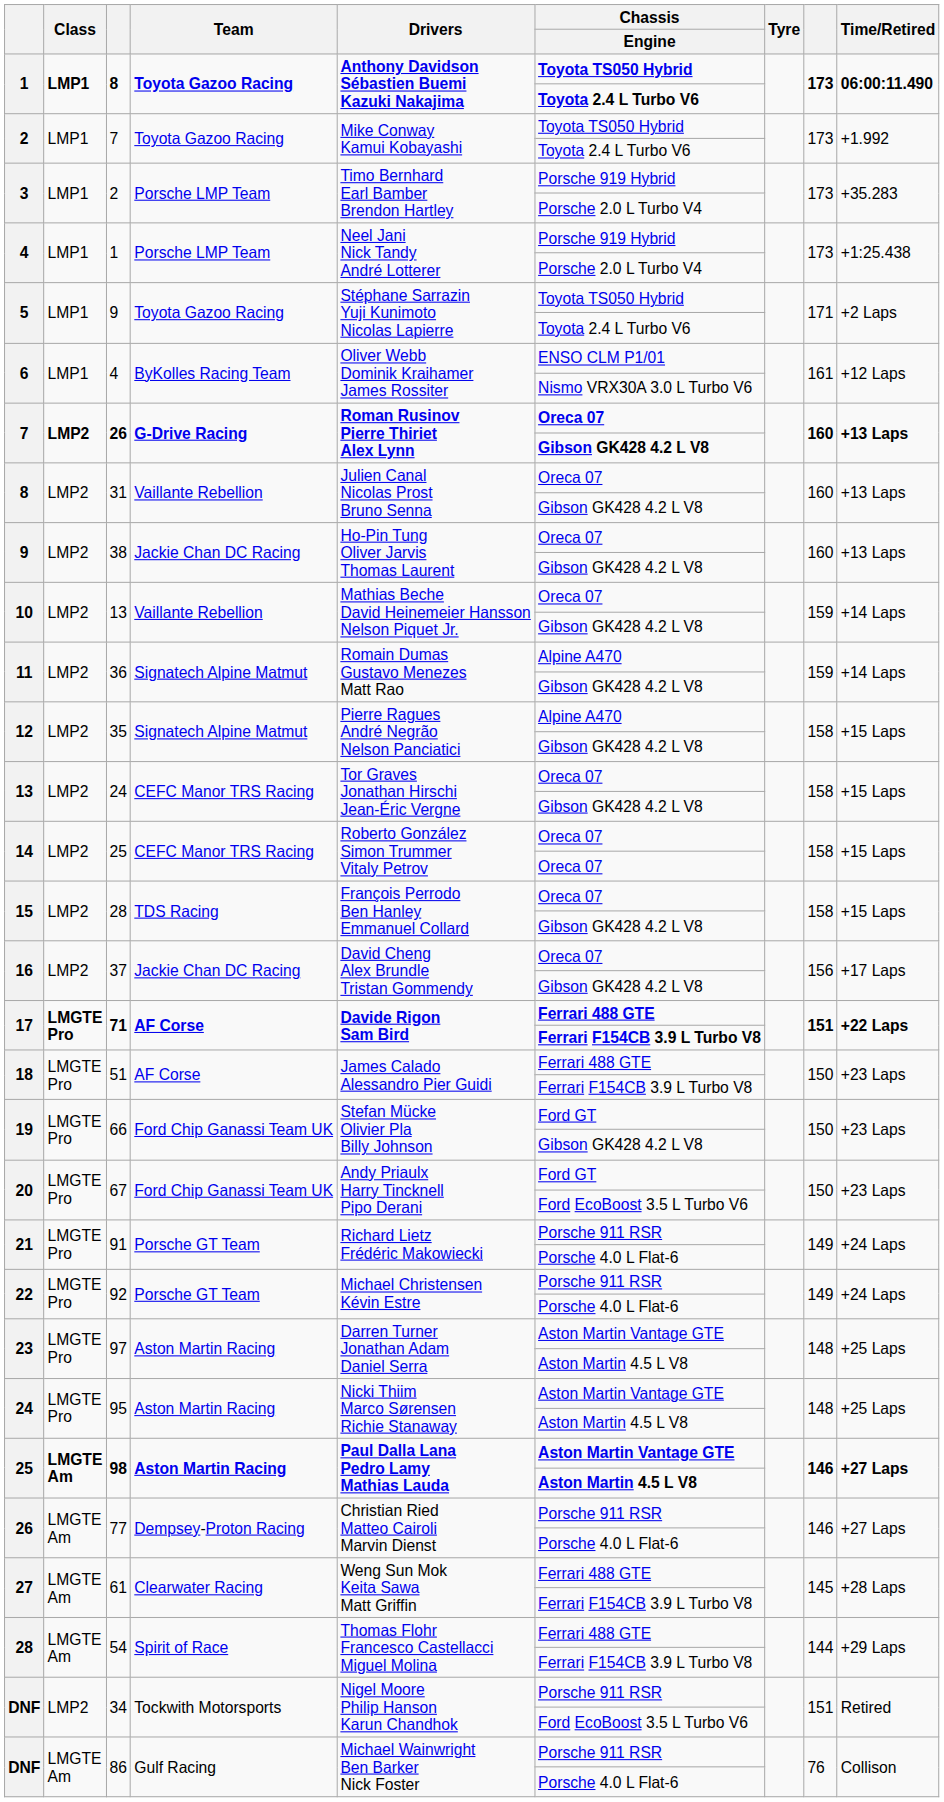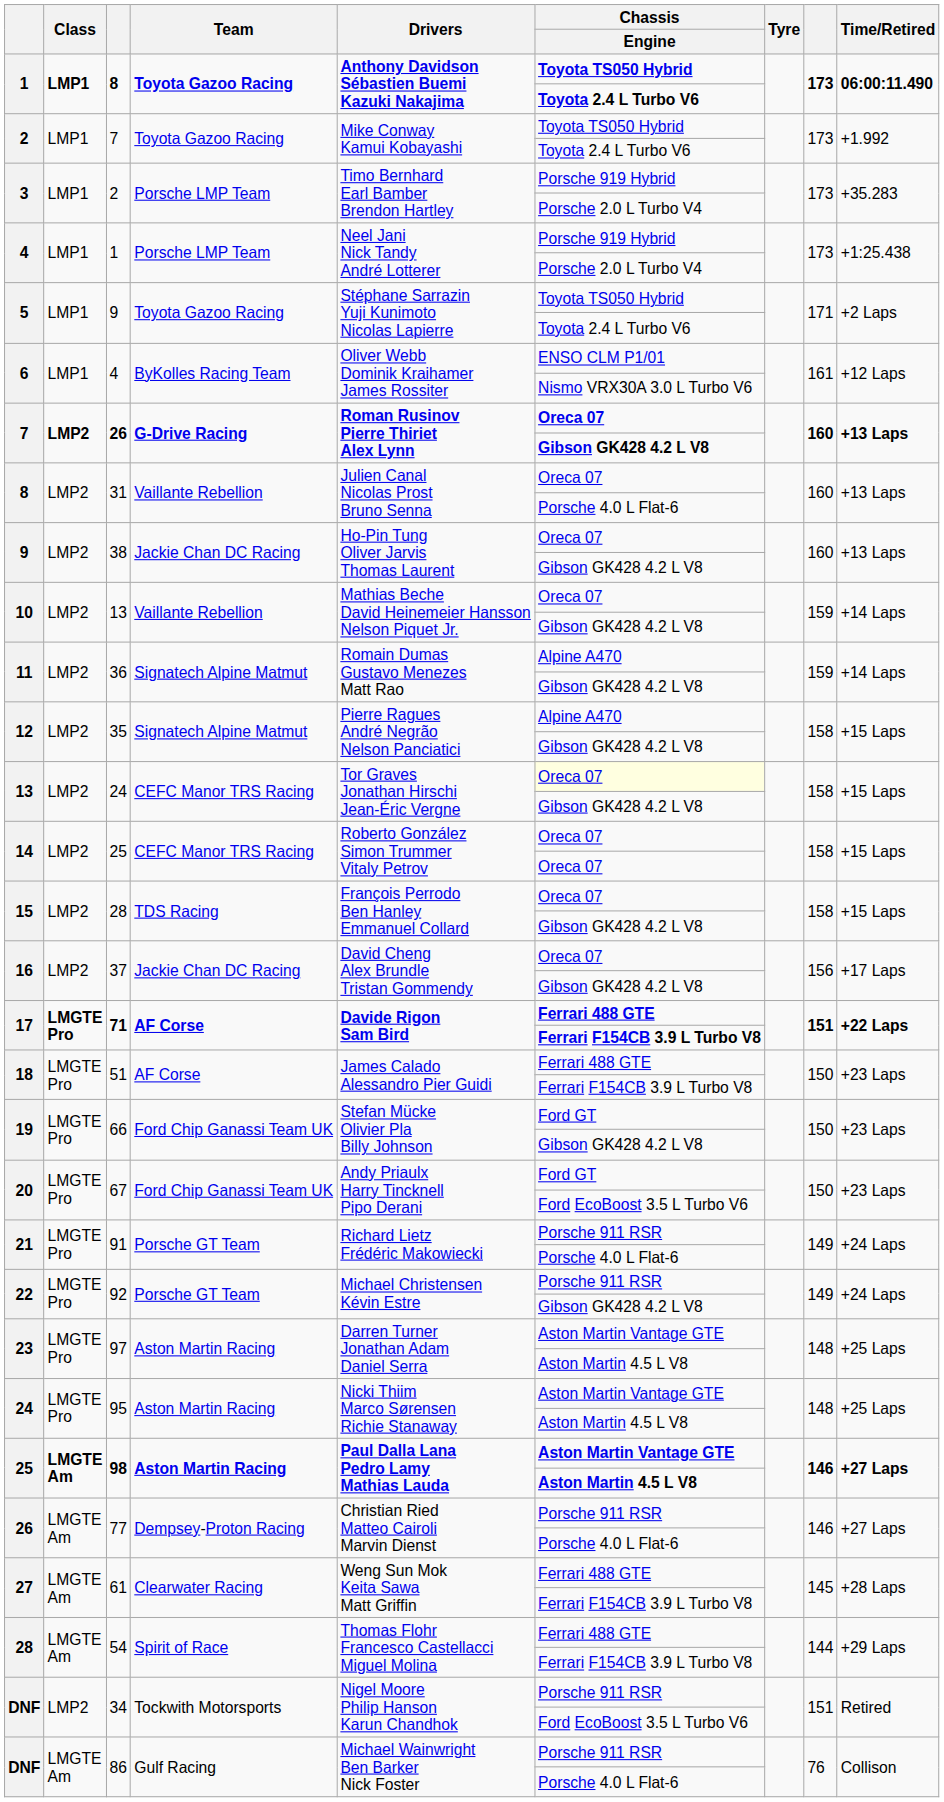(620, 508) Gibson GK428 4.2 L V8 -> (608, 508) Porsche 4.0 L Flat-6
(570, 777) no background -> (570, 777) lightyellow background
(608, 1306) Porsche 4.0 L Flat-6 -> (620, 1306) Gibson GK428 4.2 L V8
